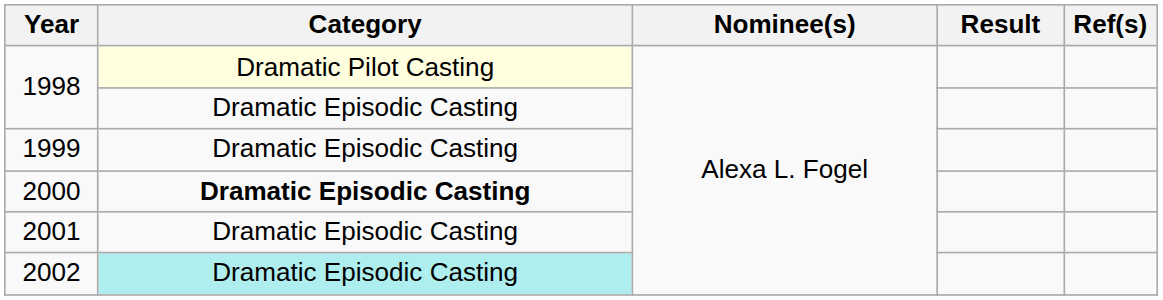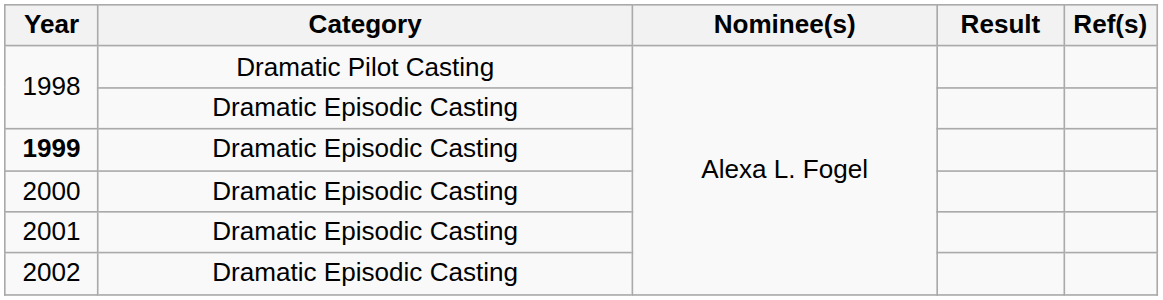(365, 66) lightyellow background -> (365, 66) no background
(52, 149) normal -> (52, 149) bold
(365, 190) bold -> (365, 190) normal
(365, 273) paleturquoise background -> (365, 273) no background
